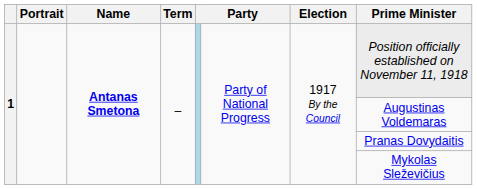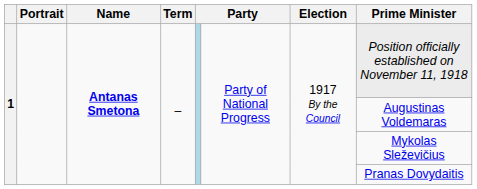(414, 141) Pranas Dovydaitis -> (414, 148) Mykolas Sleževičius
(414, 167) Mykolas Sleževičius -> (414, 174) Pranas Dovydaitis
